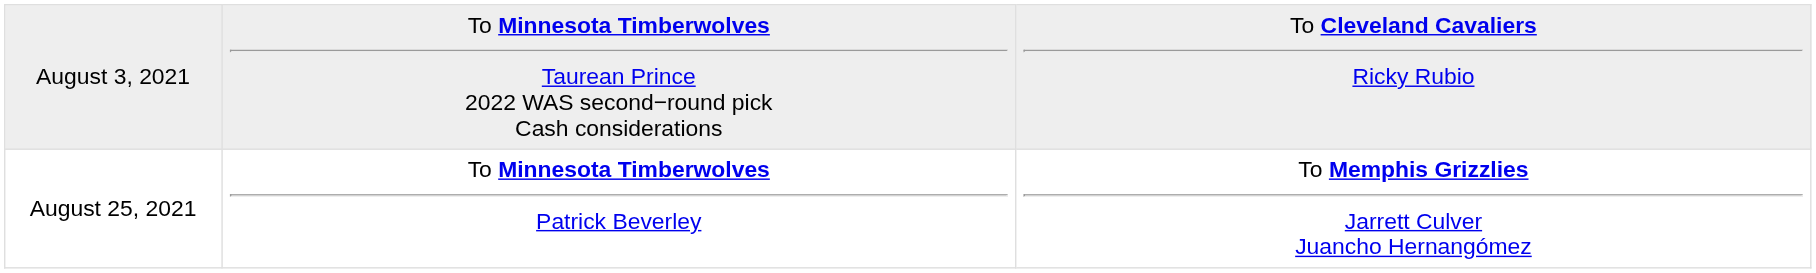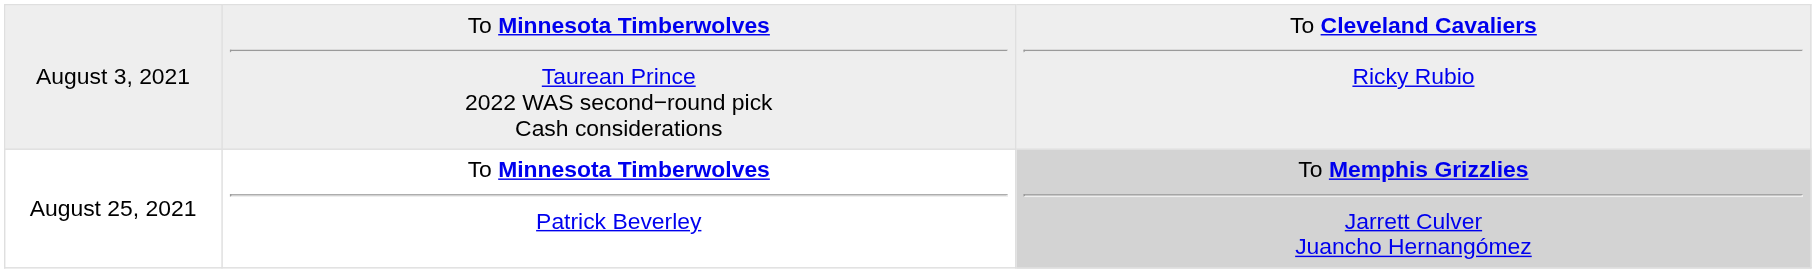(1413, 208) no background -> (1413, 208) lightgrey background
